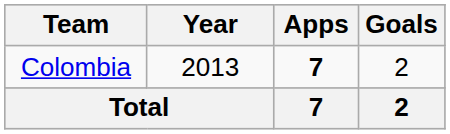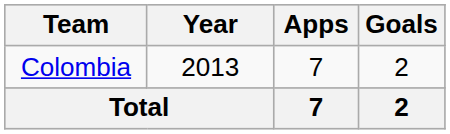(316, 66) bold -> (316, 66) normal
